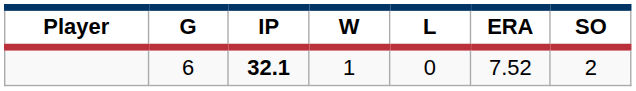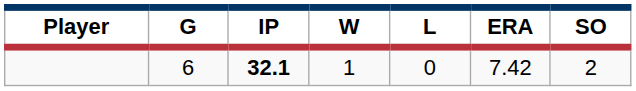(510, 67) 7.52 -> (510, 67) 7.42
